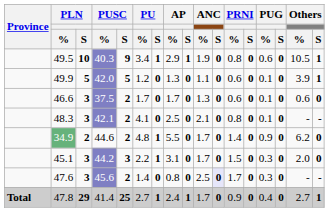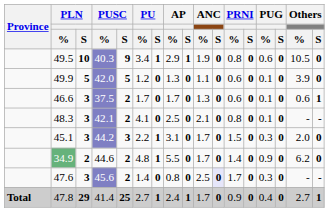(319, 59) 1 -> (319, 59) 0
(319, 78) 1 -> (319, 78) 0
(319, 98) 0 -> (319, 98) 1
rows swapped: (63, 158) <-> (63, 138)
